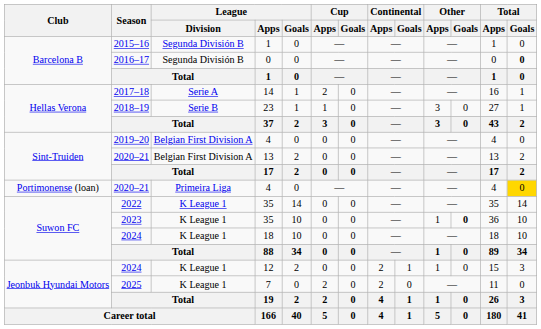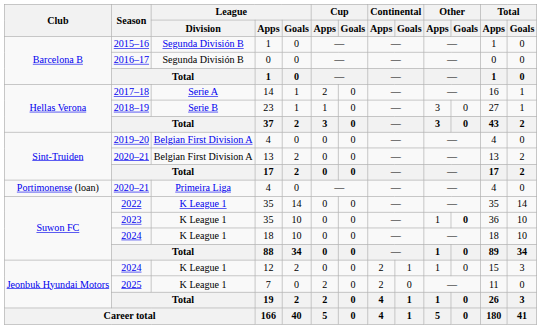(522, 60) bold -> (522, 60) normal
(522, 188) gold background -> (522, 188) no background
